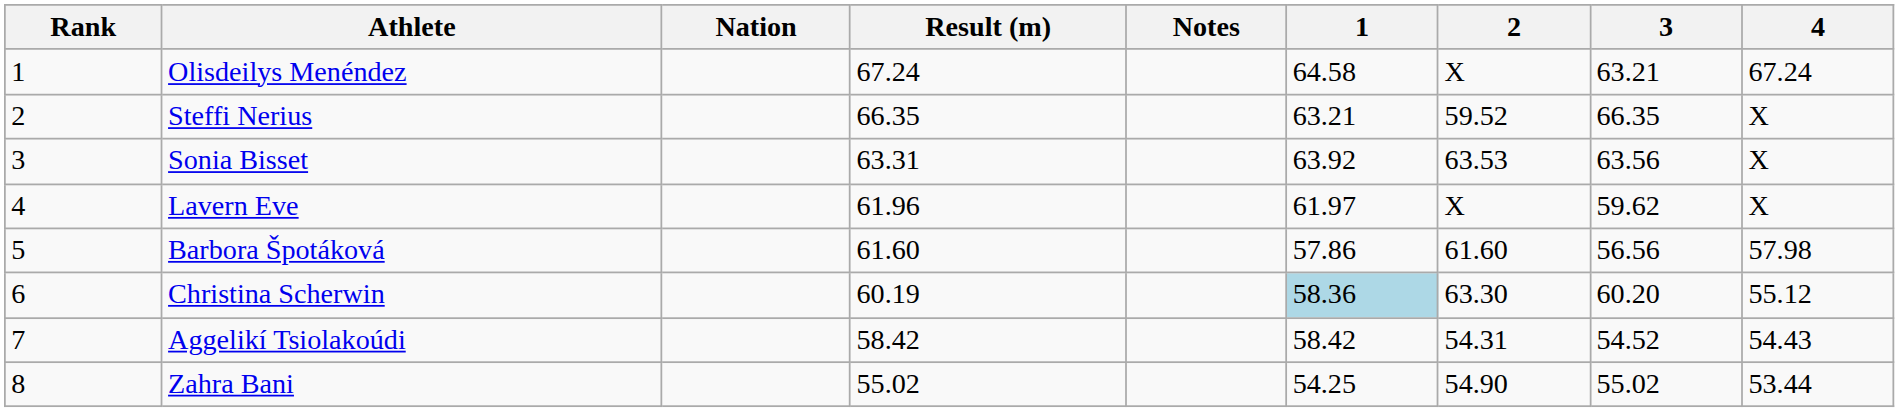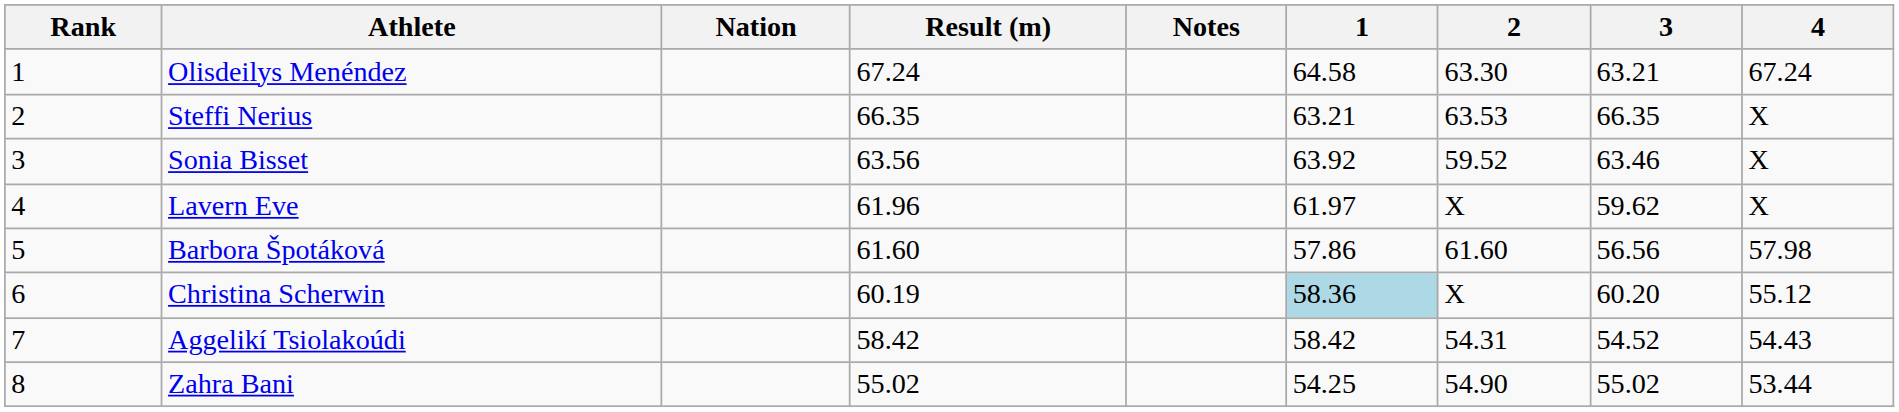(1455, 71) X -> (1476, 71) 63.30
(1476, 116) 59.52 -> (1476, 116) 63.53
(888, 160) 63.31 -> (888, 160) 63.56
(1476, 160) 63.53 -> (1476, 160) 59.52
(1628, 160) 63.56 -> (1628, 160) 63.46
(1476, 294) 63.30 -> (1455, 294) X
